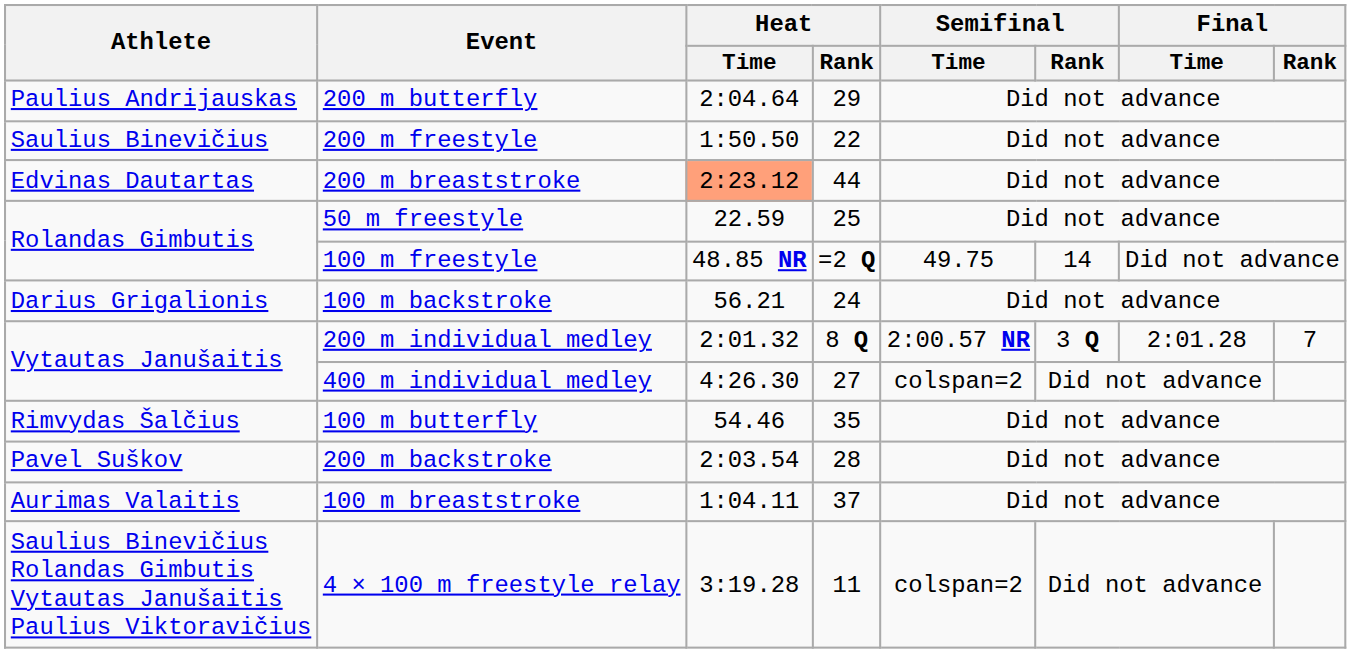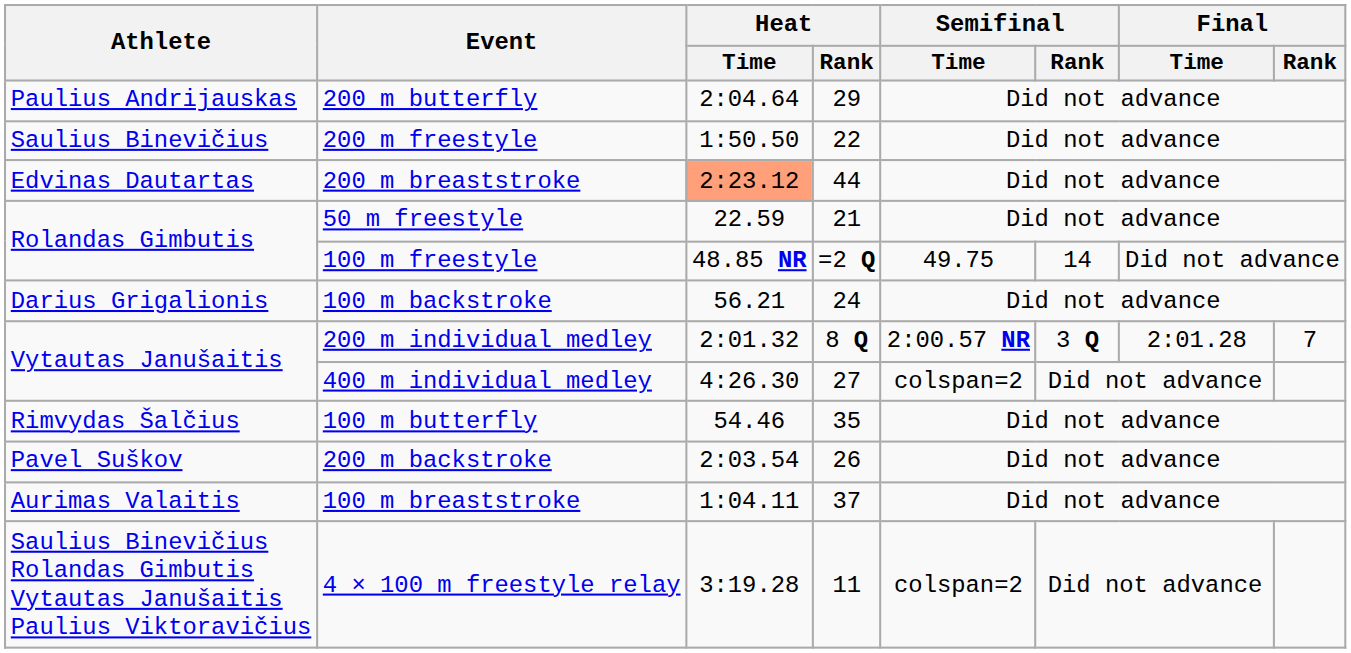(847, 221) 25 -> (847, 221) 21
(847, 461) 28 -> (847, 461) 26
